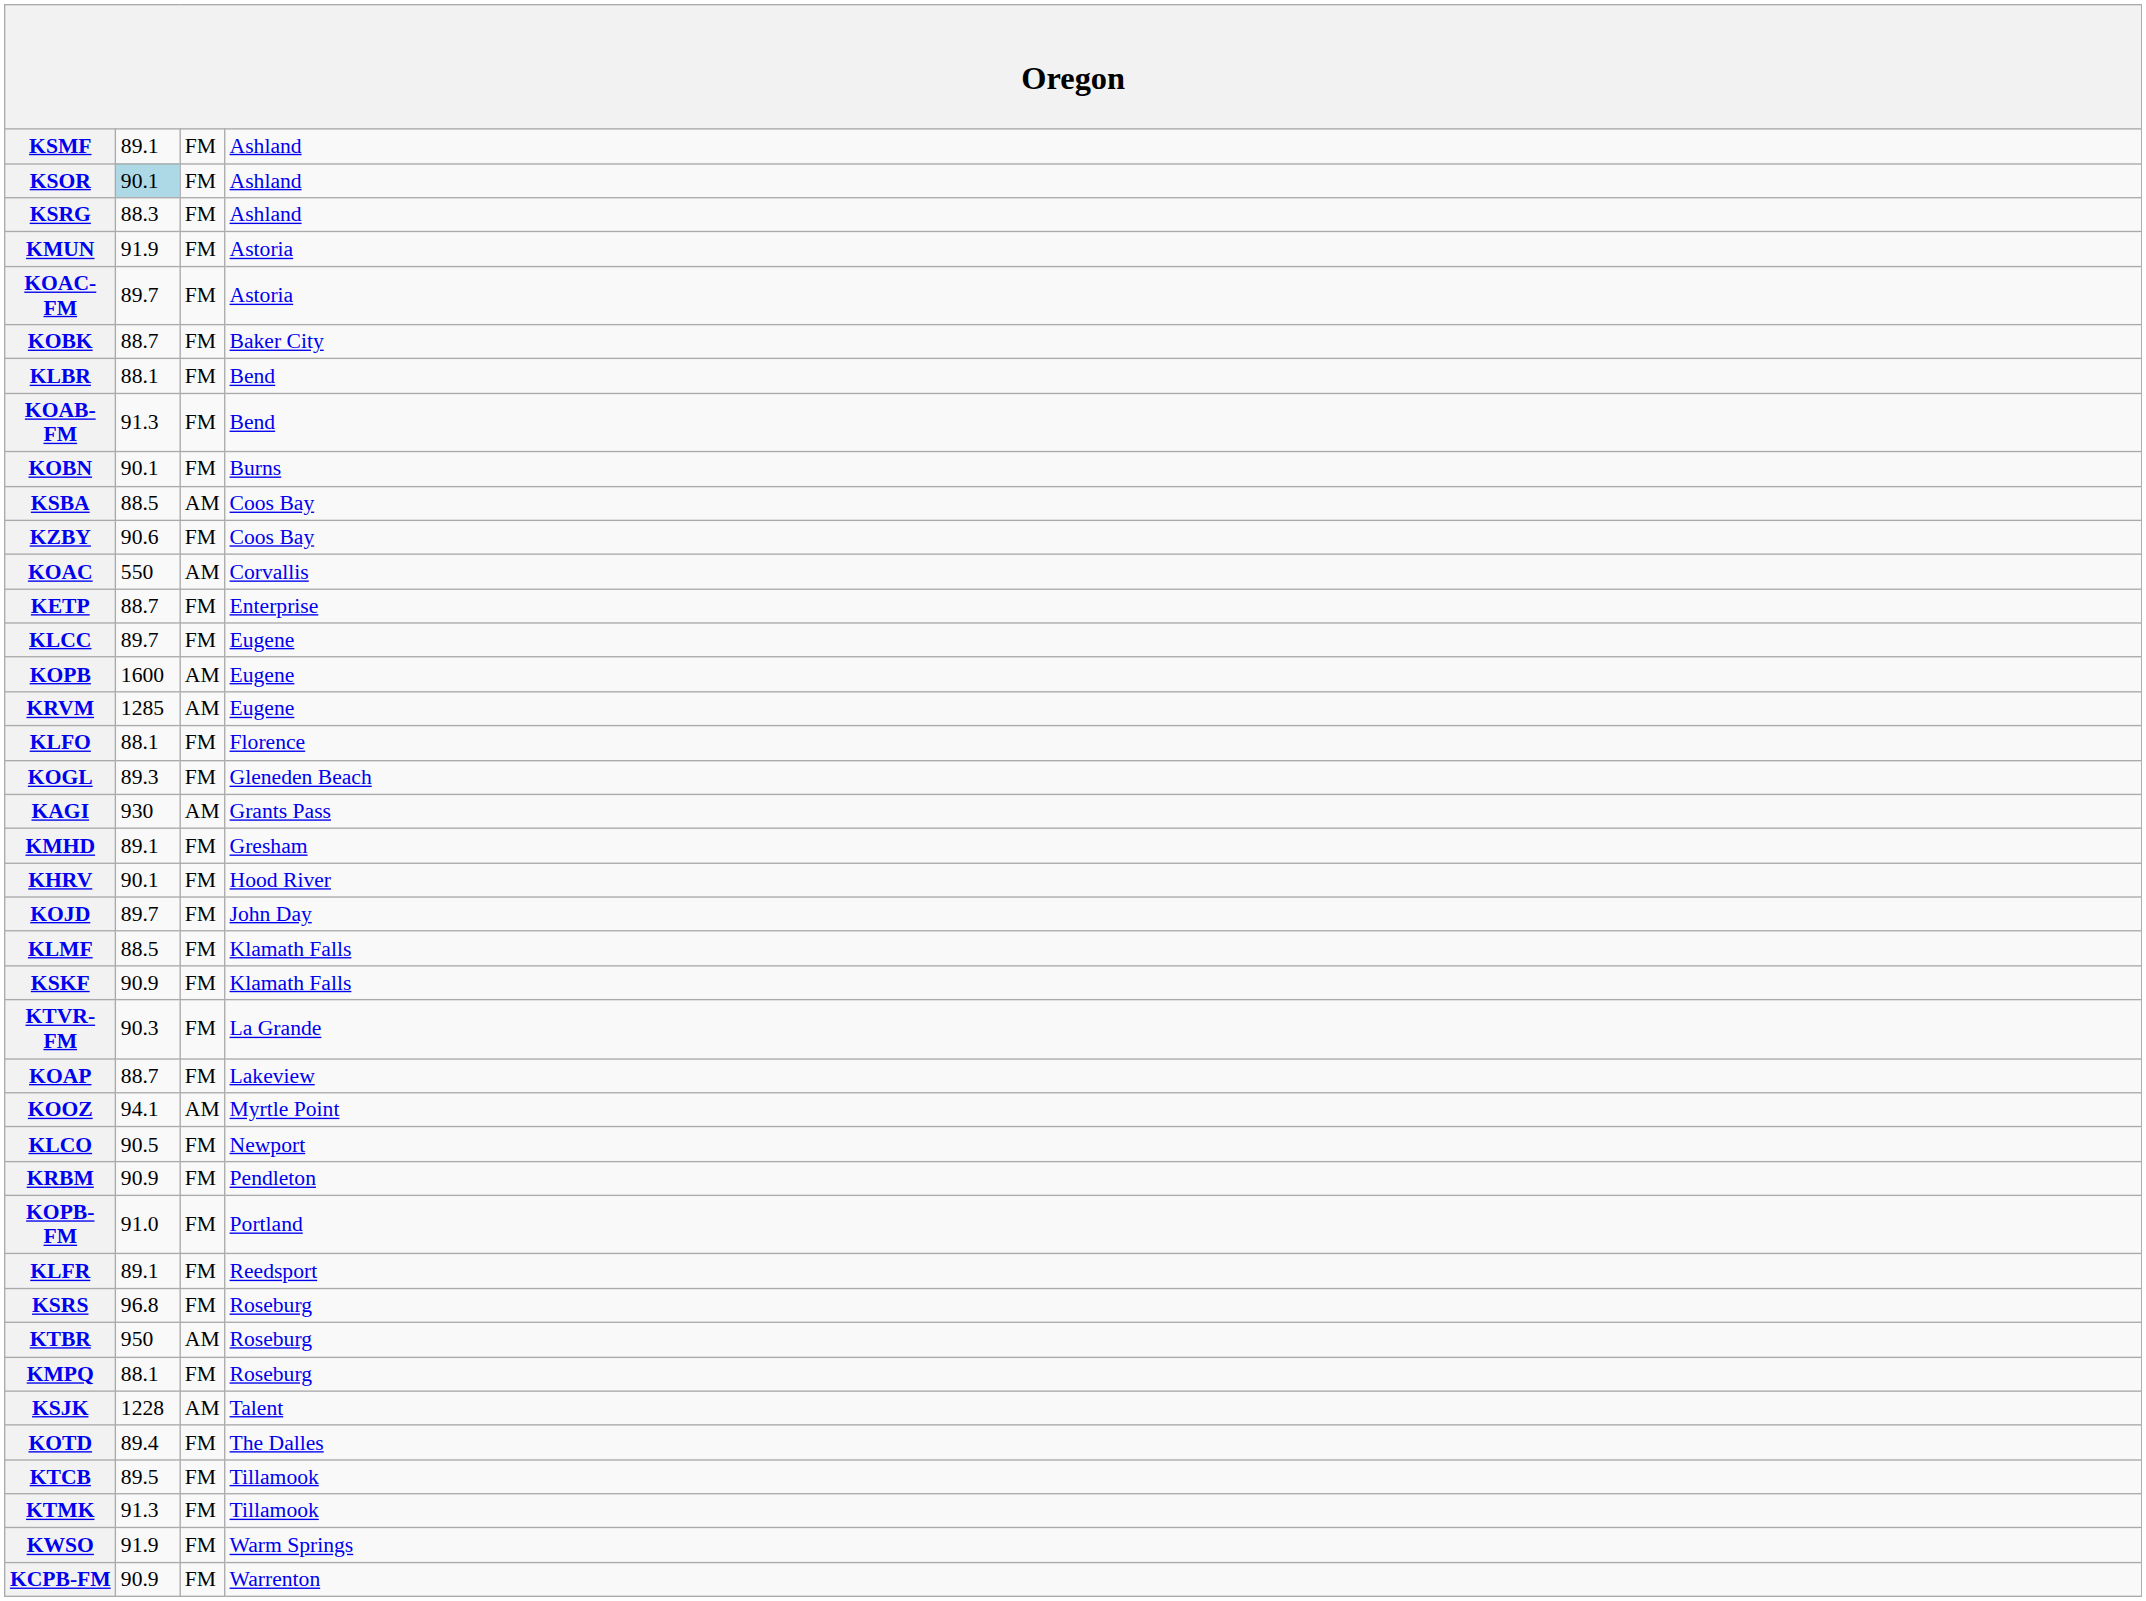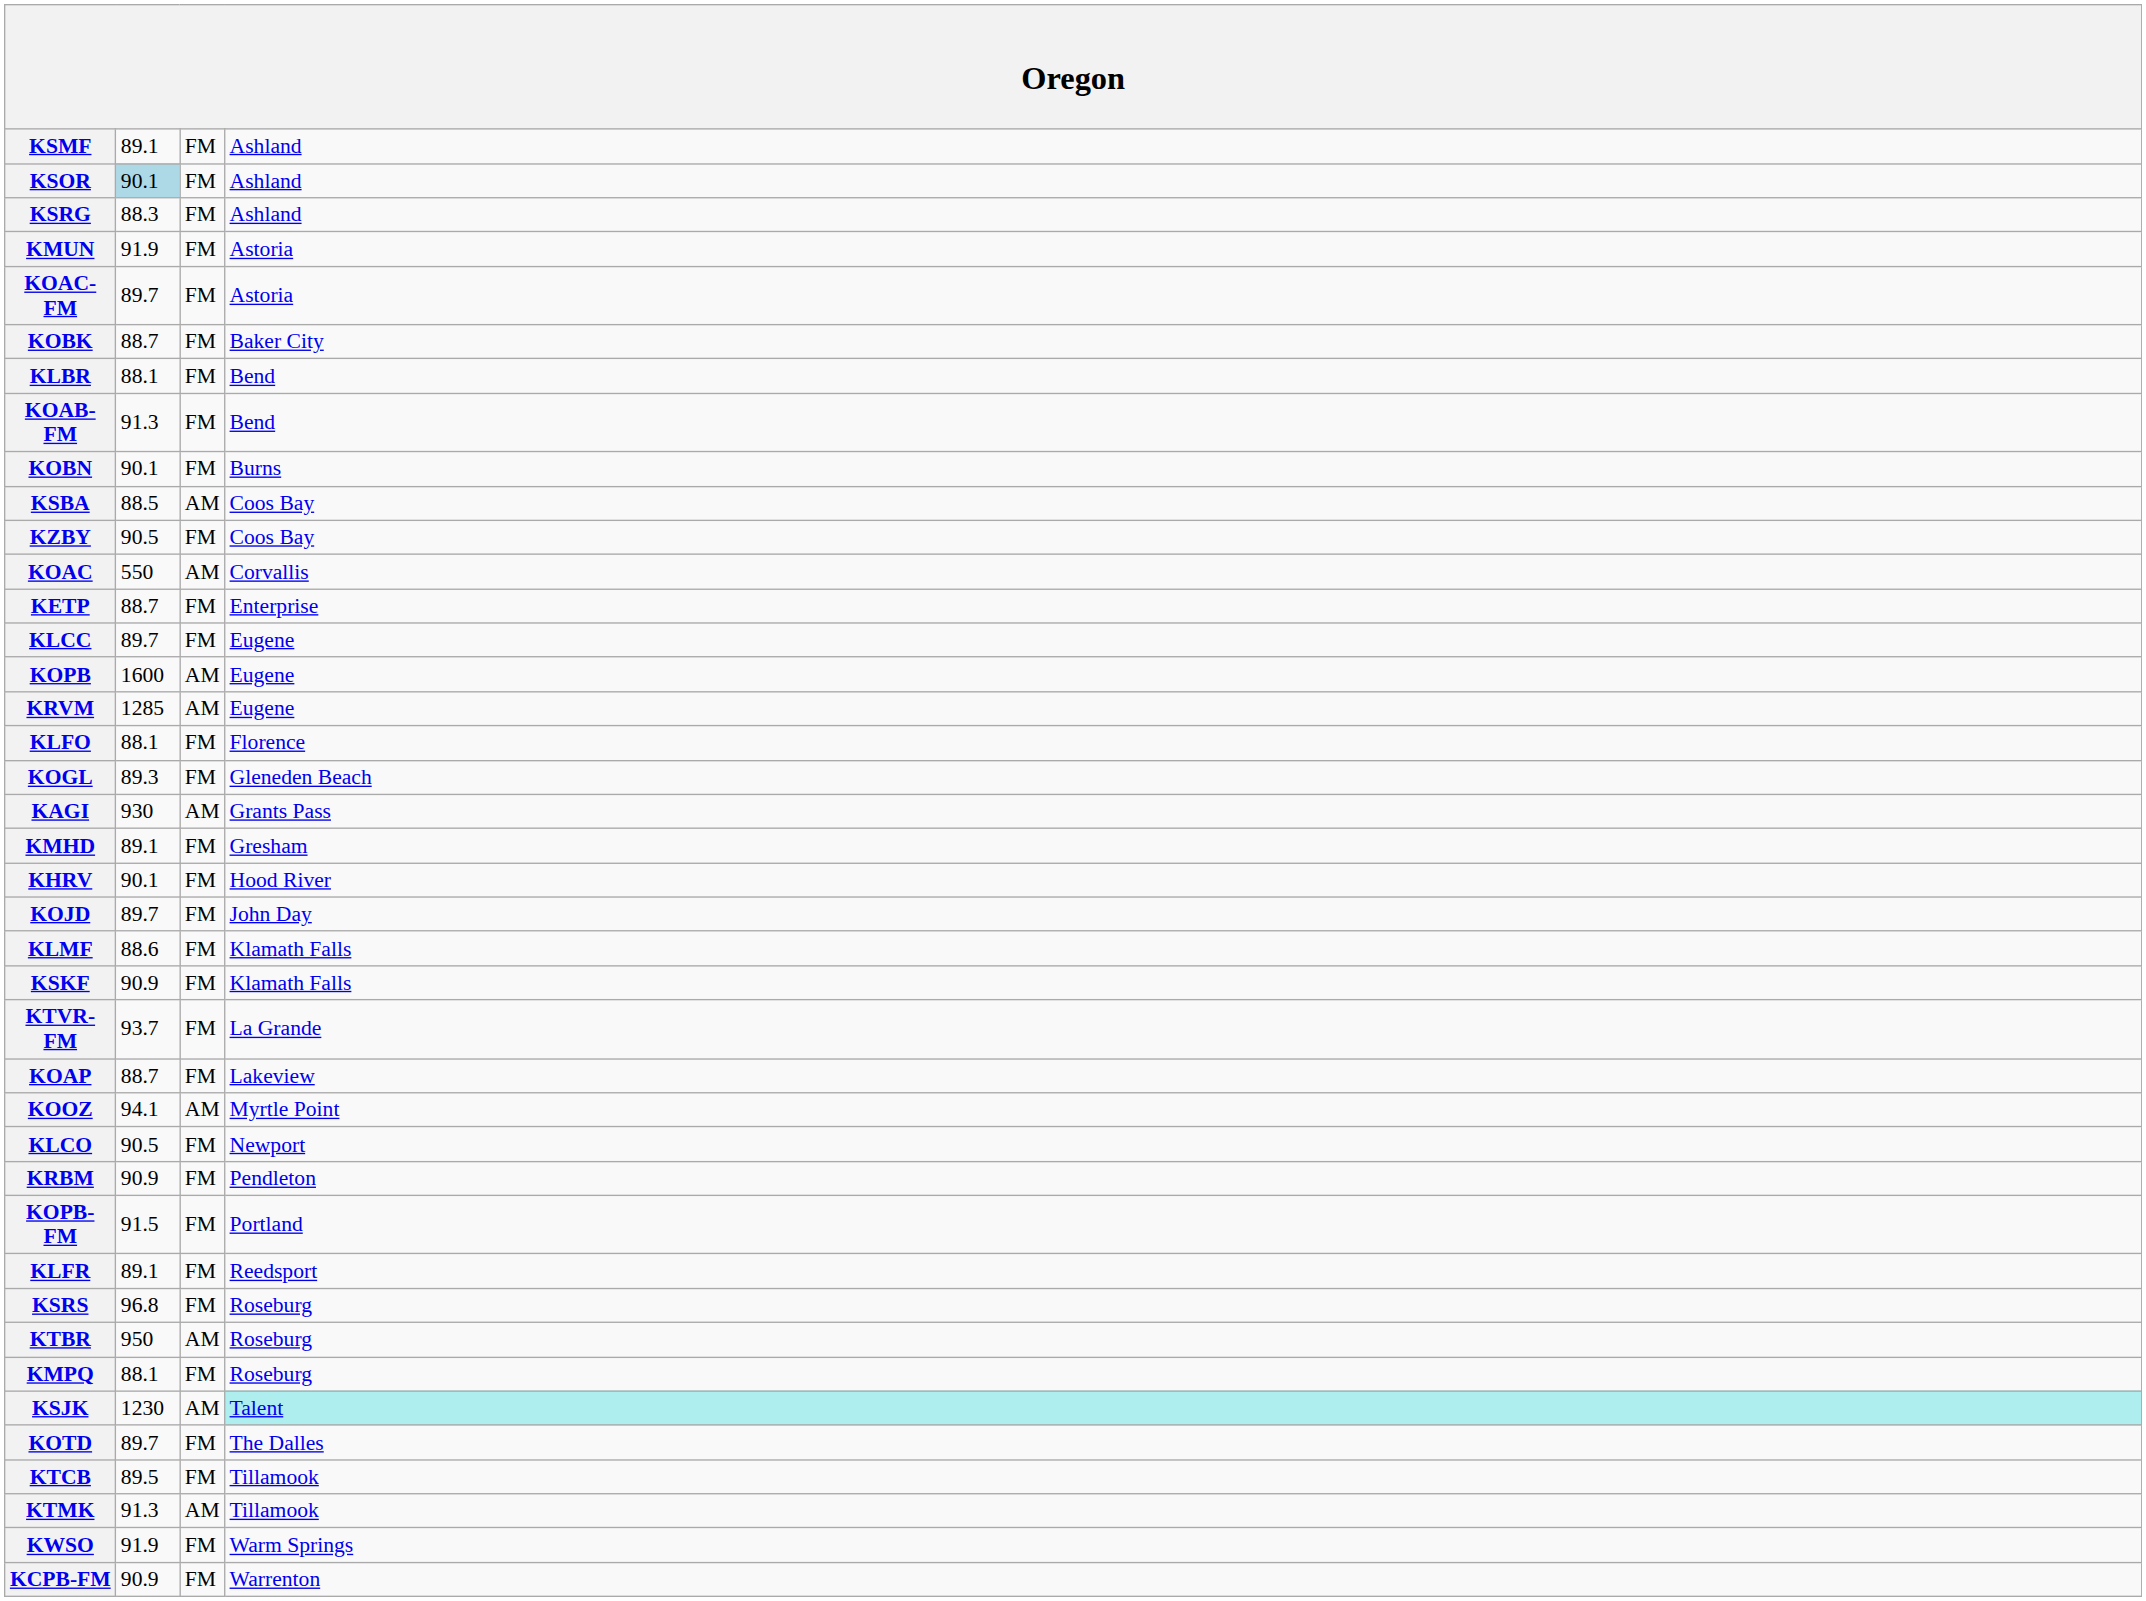(140, 537) 90.6 -> (140, 537) 90.5
(140, 948) 88.5 -> (140, 948) 88.6
(140, 1028) 90.3 -> (140, 1028) 93.7
(140, 1224) 91.0 -> (140, 1224) 91.5
(142, 1407) 1228 -> (142, 1407) 1230
(256, 1407) no background -> (256, 1407) paleturquoise background
(140, 1442) 89.4 -> (140, 1442) 89.7
(200, 1510) FM -> (202, 1510) AM
